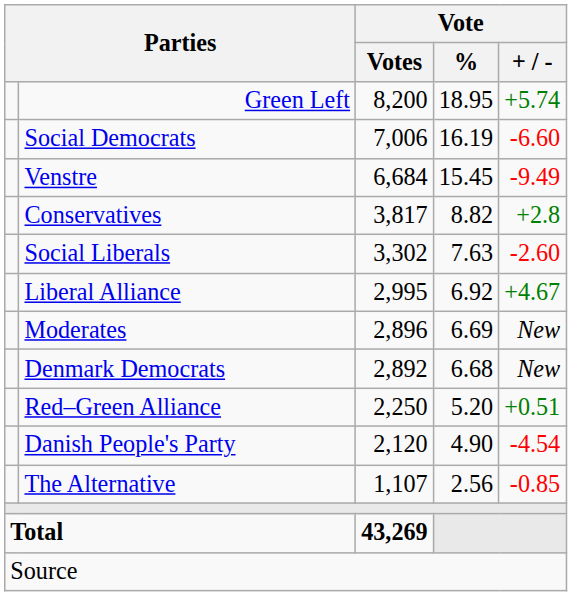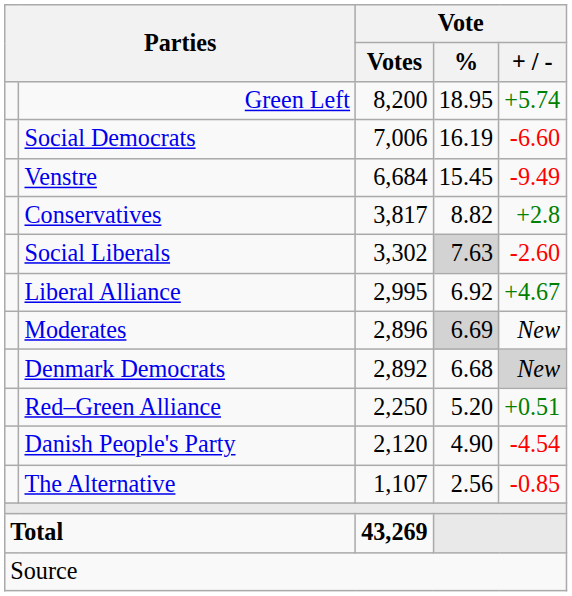(472, 253) no background -> (472, 253) lightgrey background
(472, 330) no background -> (472, 330) lightgrey background
(539, 368) no background -> (539, 368) lightgrey background
